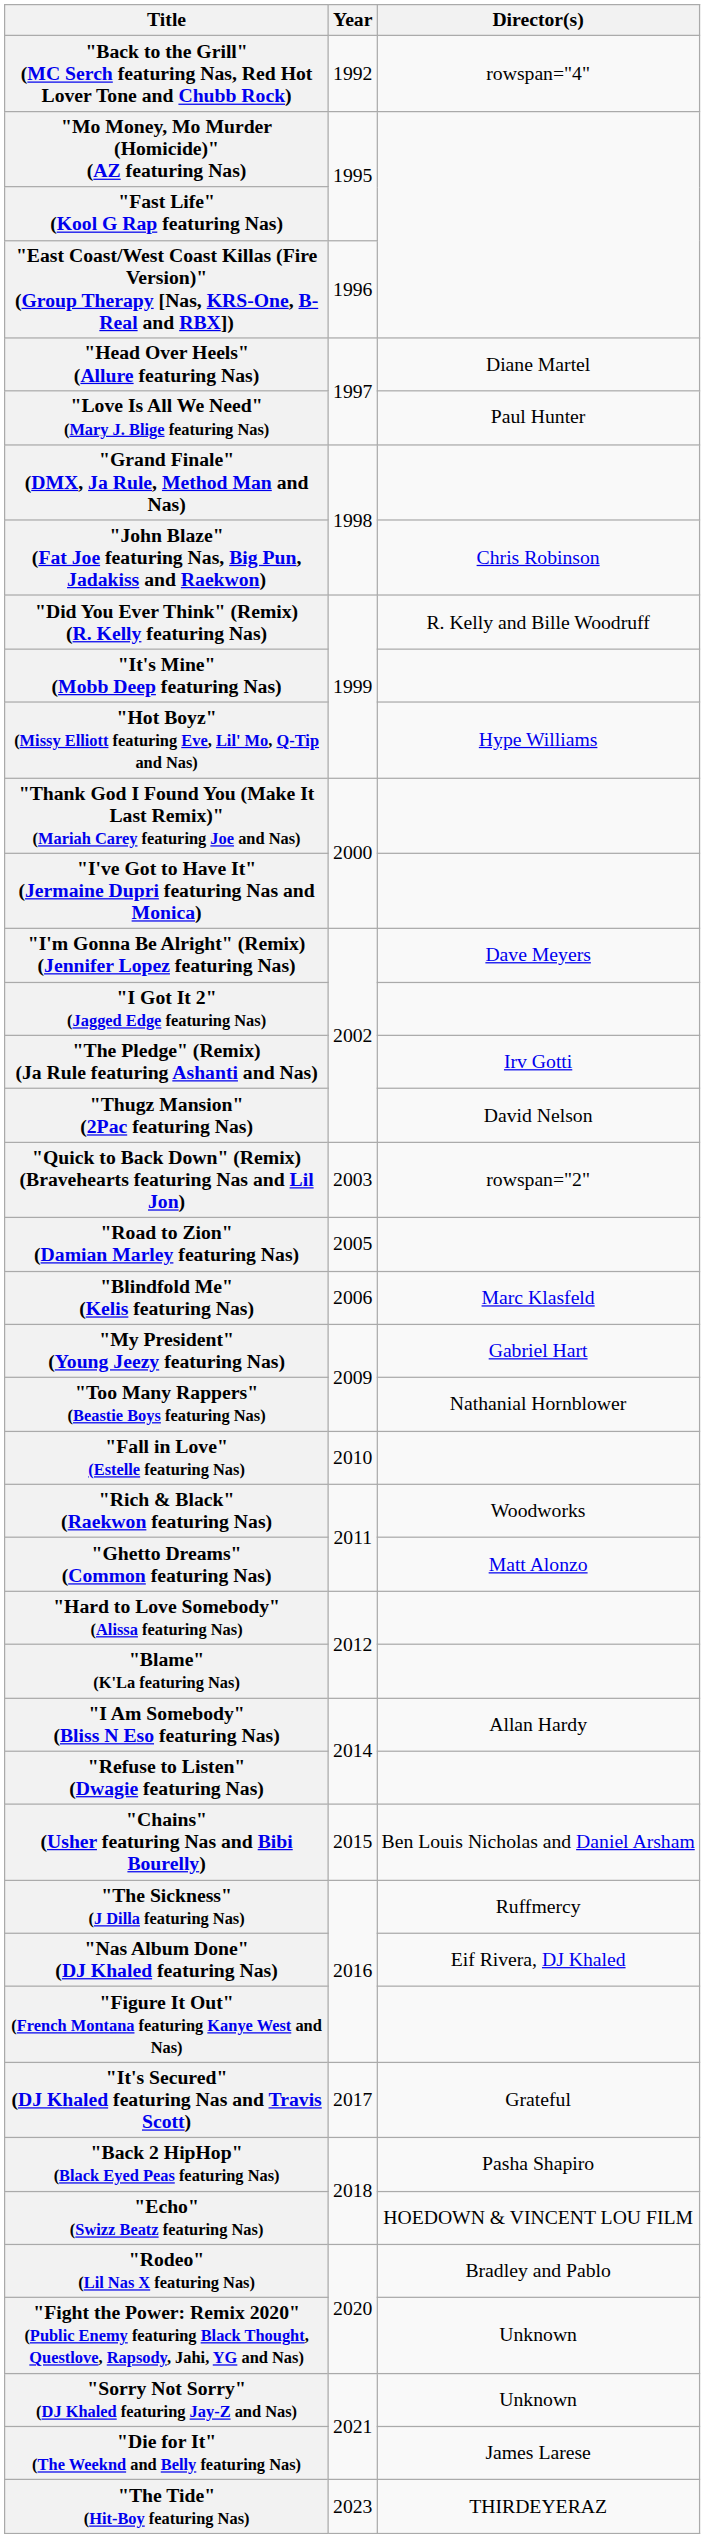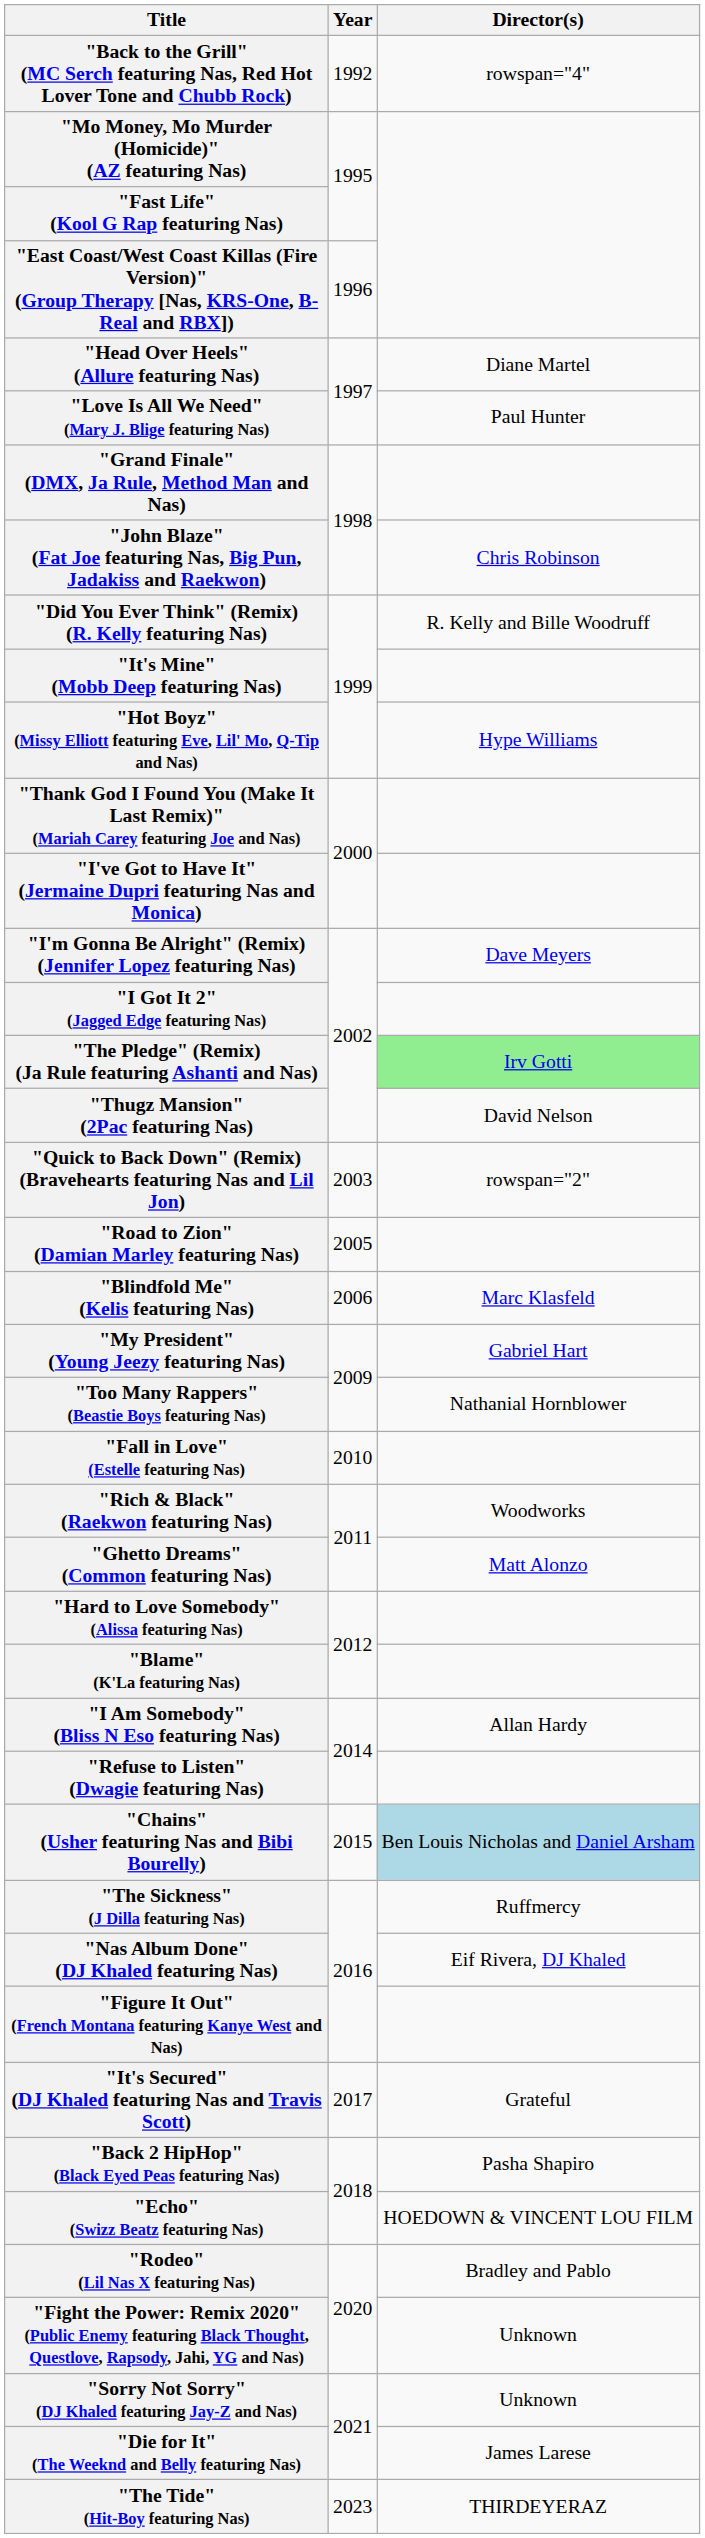(538, 1061) no background -> (538, 1061) lightgreen background
(538, 1842) no background -> (538, 1842) lightblue background
